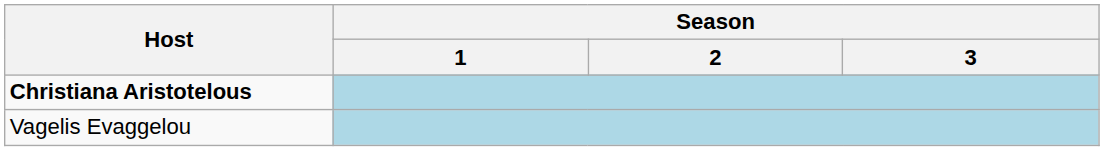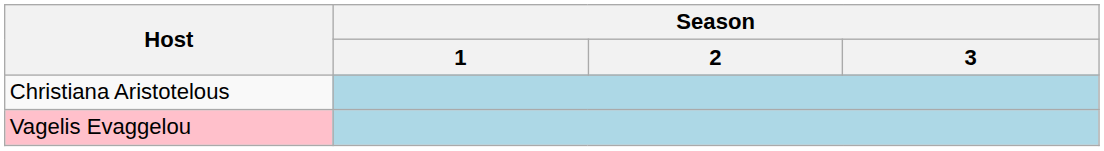(131, 92) bold -> (120, 92) normal
(100, 127) no background -> (100, 127) pink background
